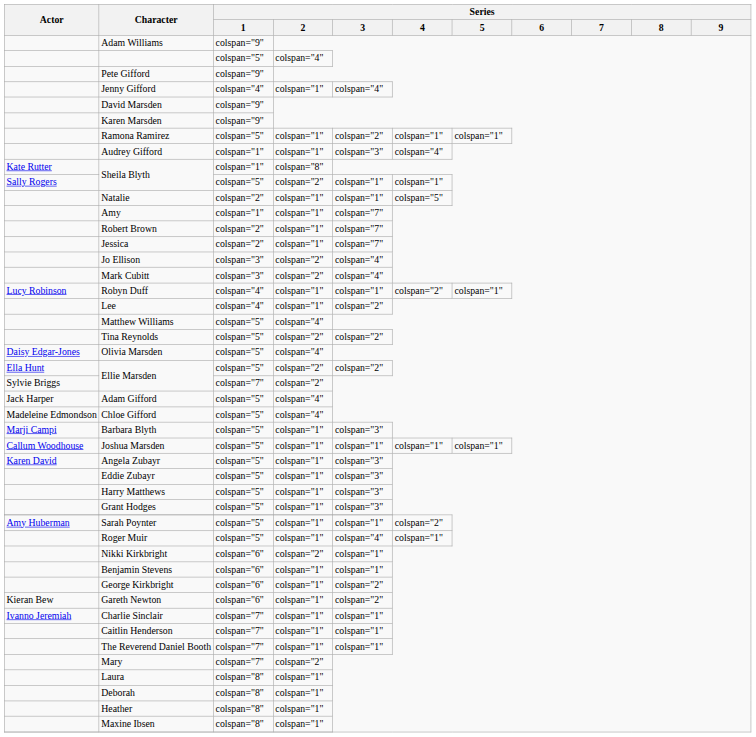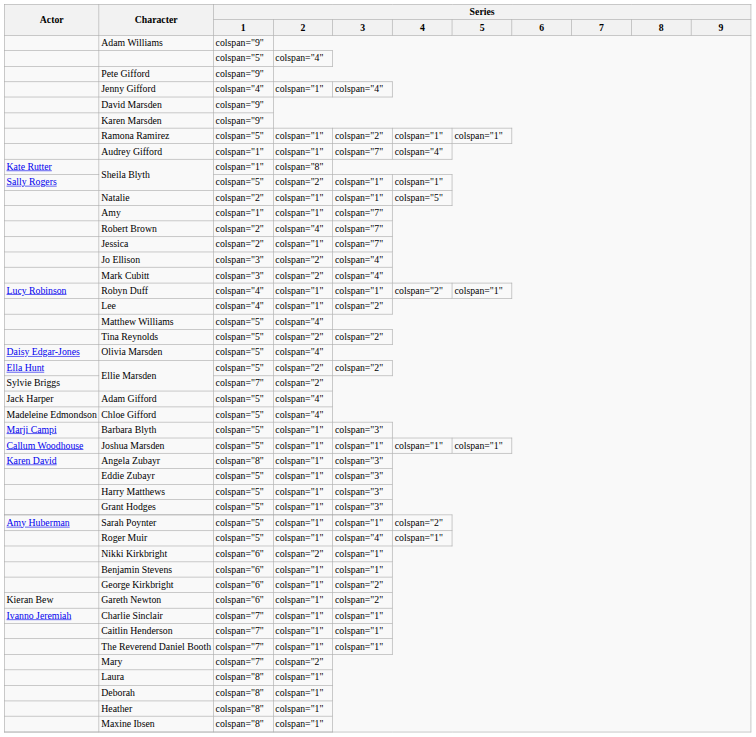(359, 151) colspan="3" -> (359, 151) colspan="7"
(299, 228) colspan="1" -> (299, 228) colspan="4"
(240, 461) colspan="5" -> (240, 461) colspan="8"
